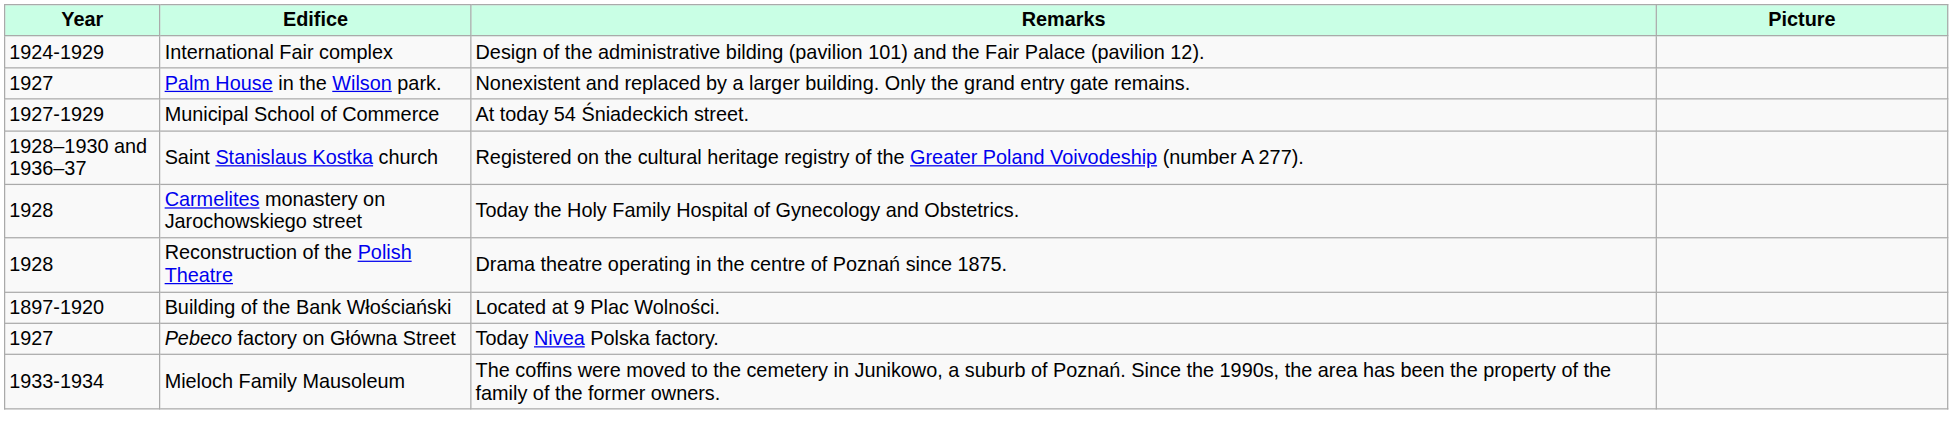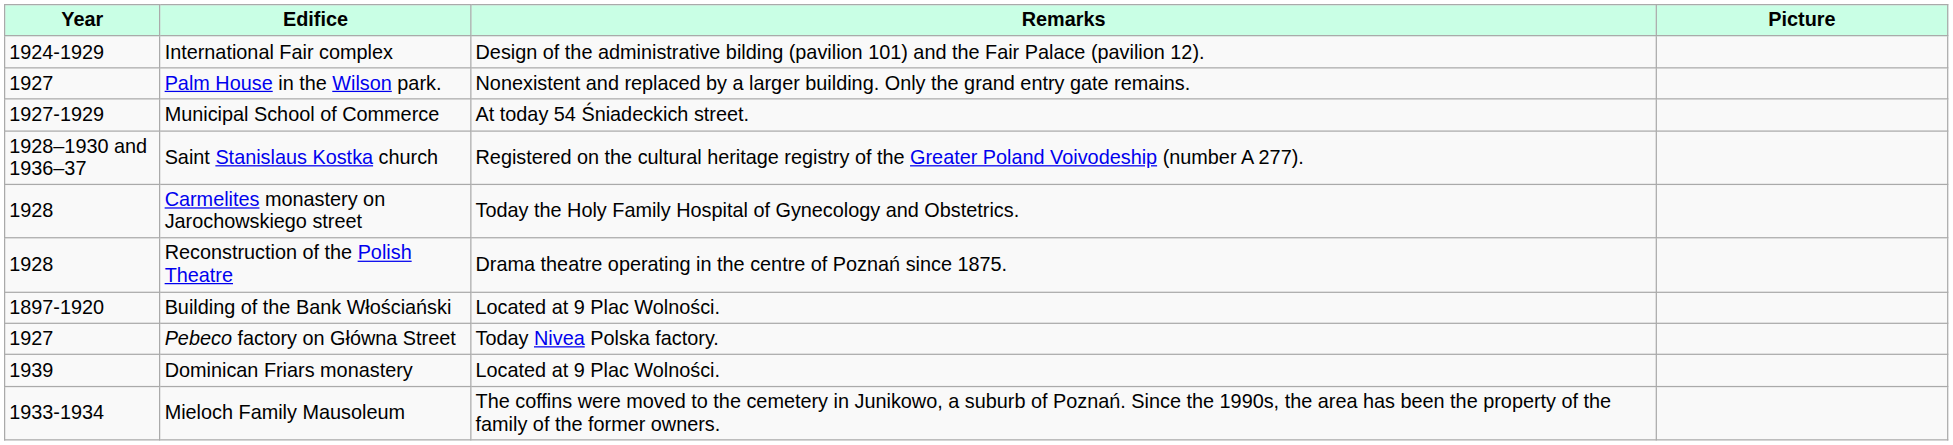+ row: (289, 370)
